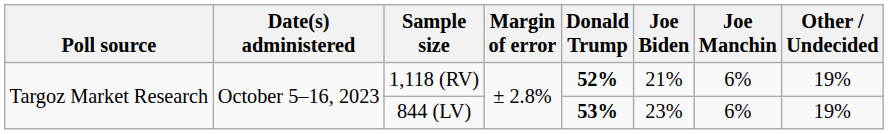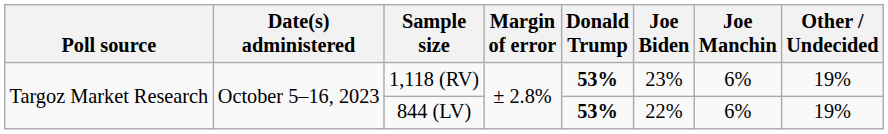(597, 79) 52% -> (597, 79) 53%
(664, 79) 21% -> (664, 79) 23%
(664, 112) 23% -> (664, 112) 22%
